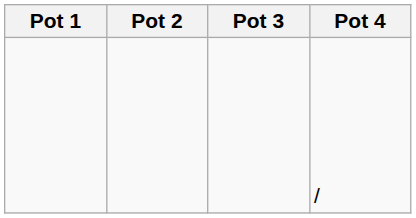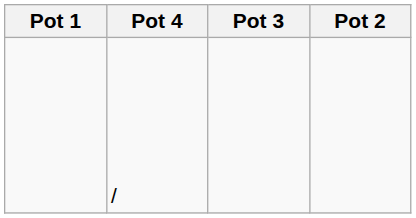columns swapped: (157, 21) <-> (360, 21)
